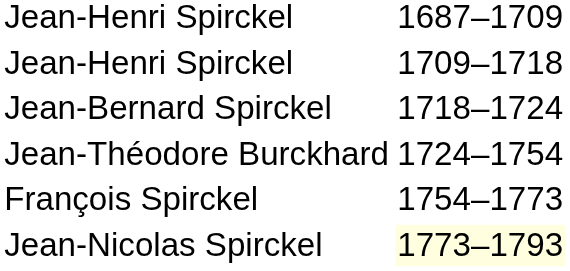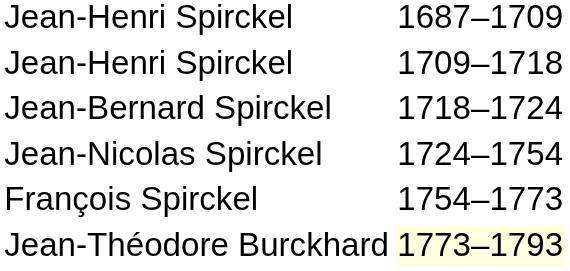(197, 153) Jean-Théodore Burckhard -> (163, 153) Jean-Nicolas Spirckel
(163, 245) Jean-Nicolas Spirckel -> (197, 245) Jean-Théodore Burckhard
